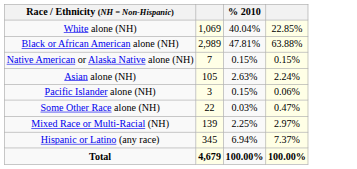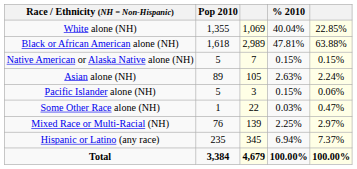+ column: (218, 12)
